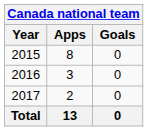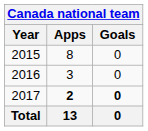(70, 95) normal -> (70, 95) bold
(118, 95) normal -> (118, 95) bold
